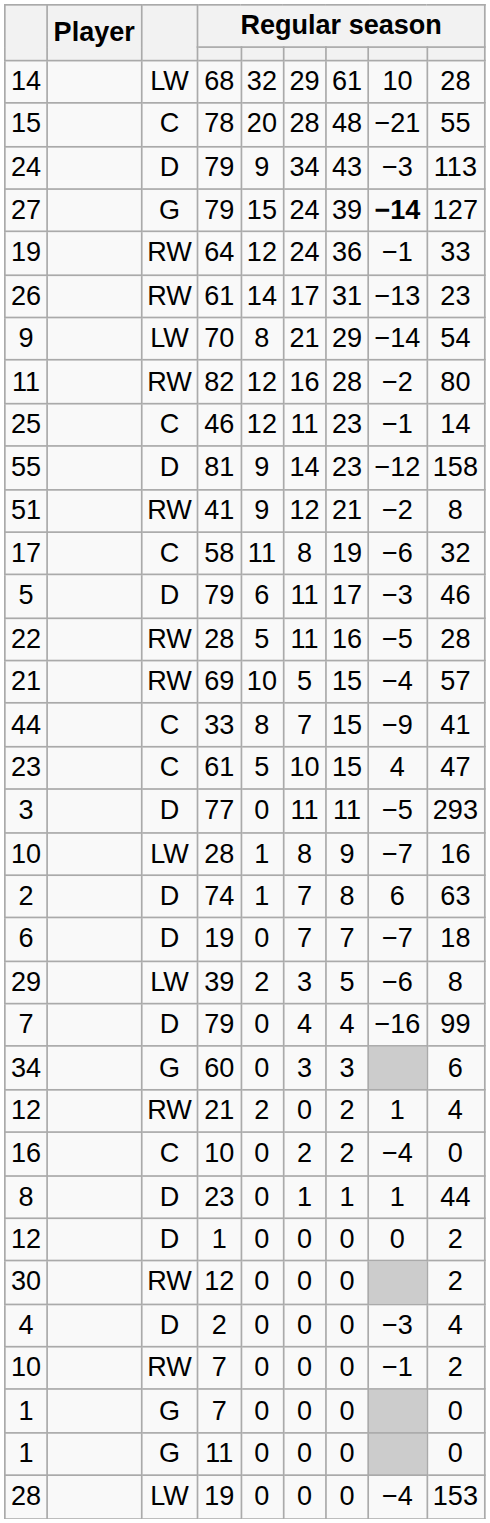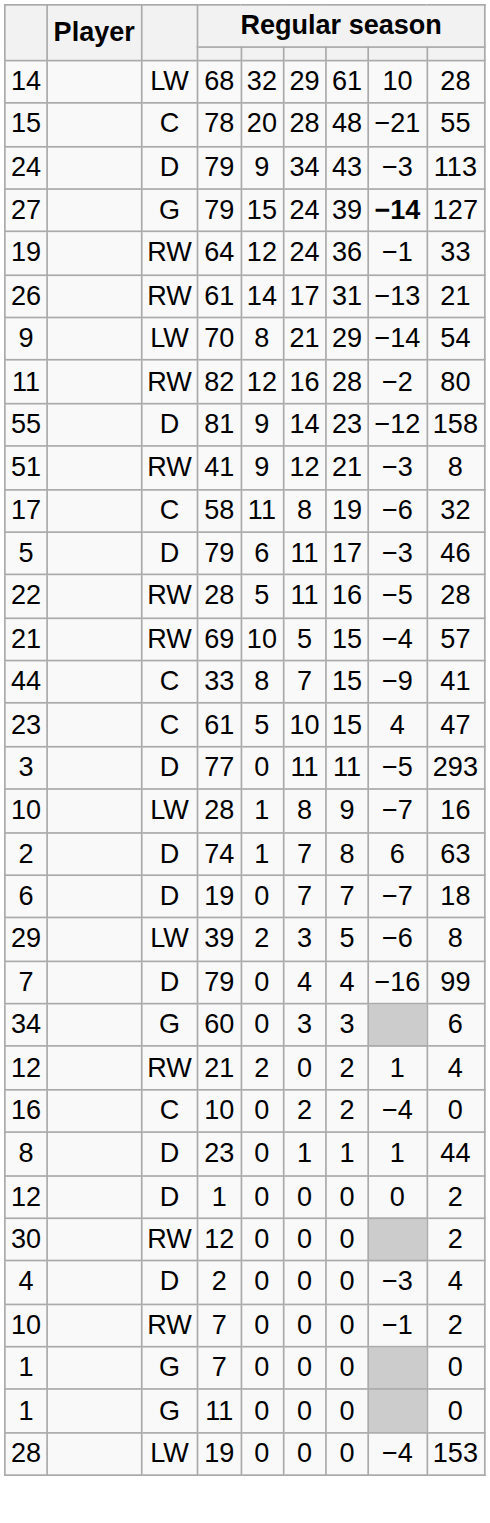(455, 295) 23 -> (455, 295) 21
- row: (26, 424)
(397, 510) −2 -> (397, 467) −3
